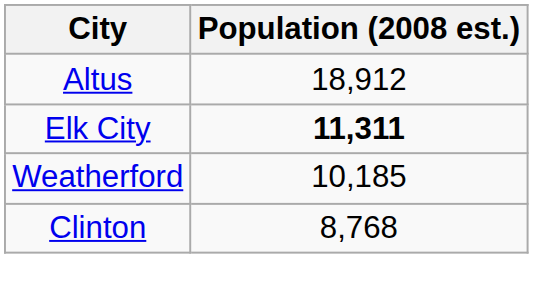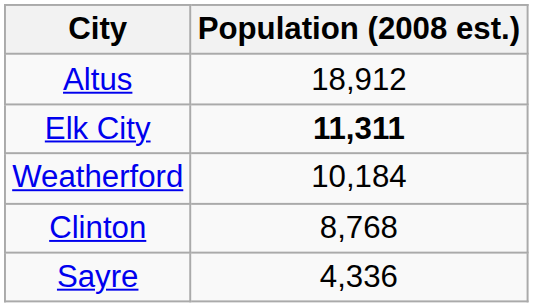(359, 177) 10,185 -> (359, 177) 10,184
+ row: (98, 276)
